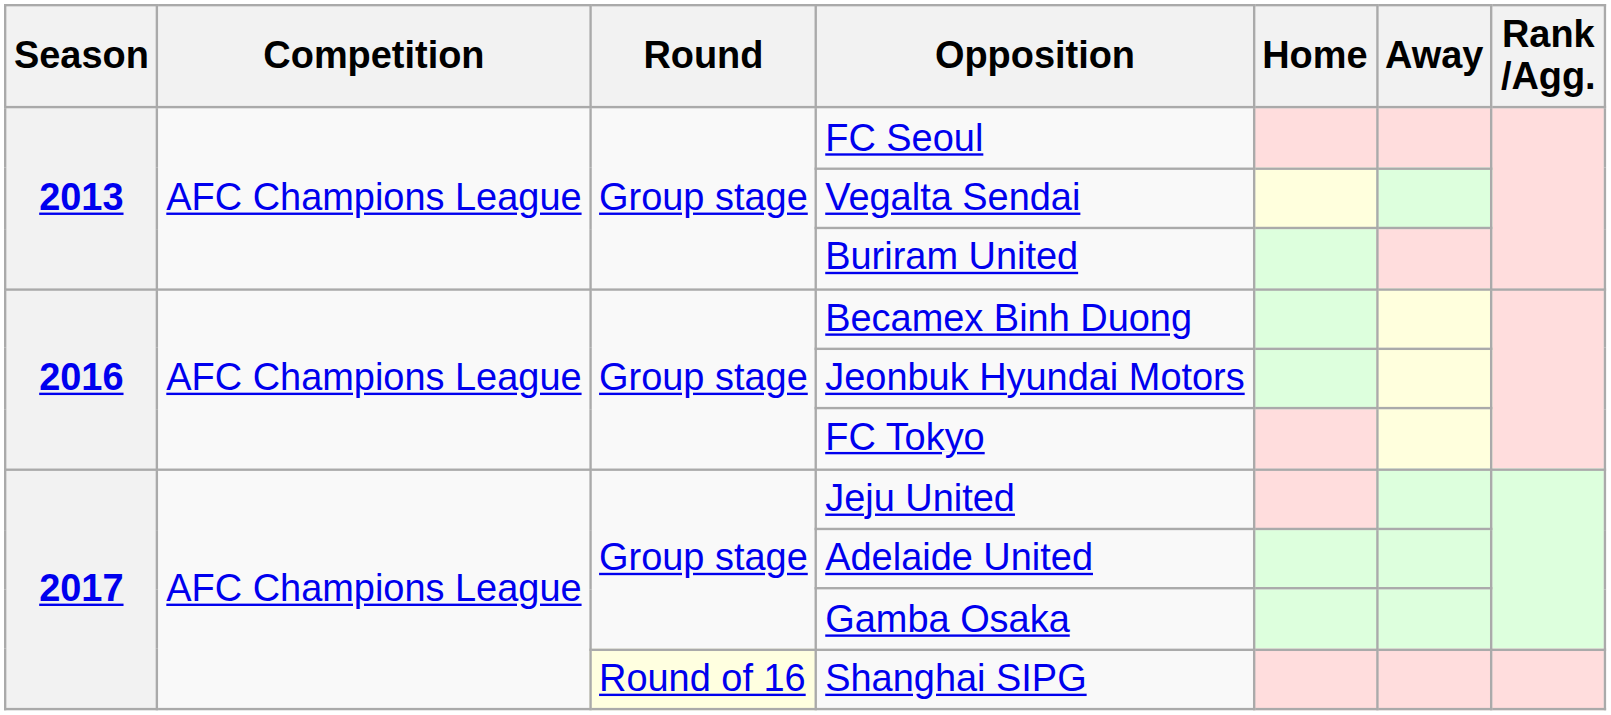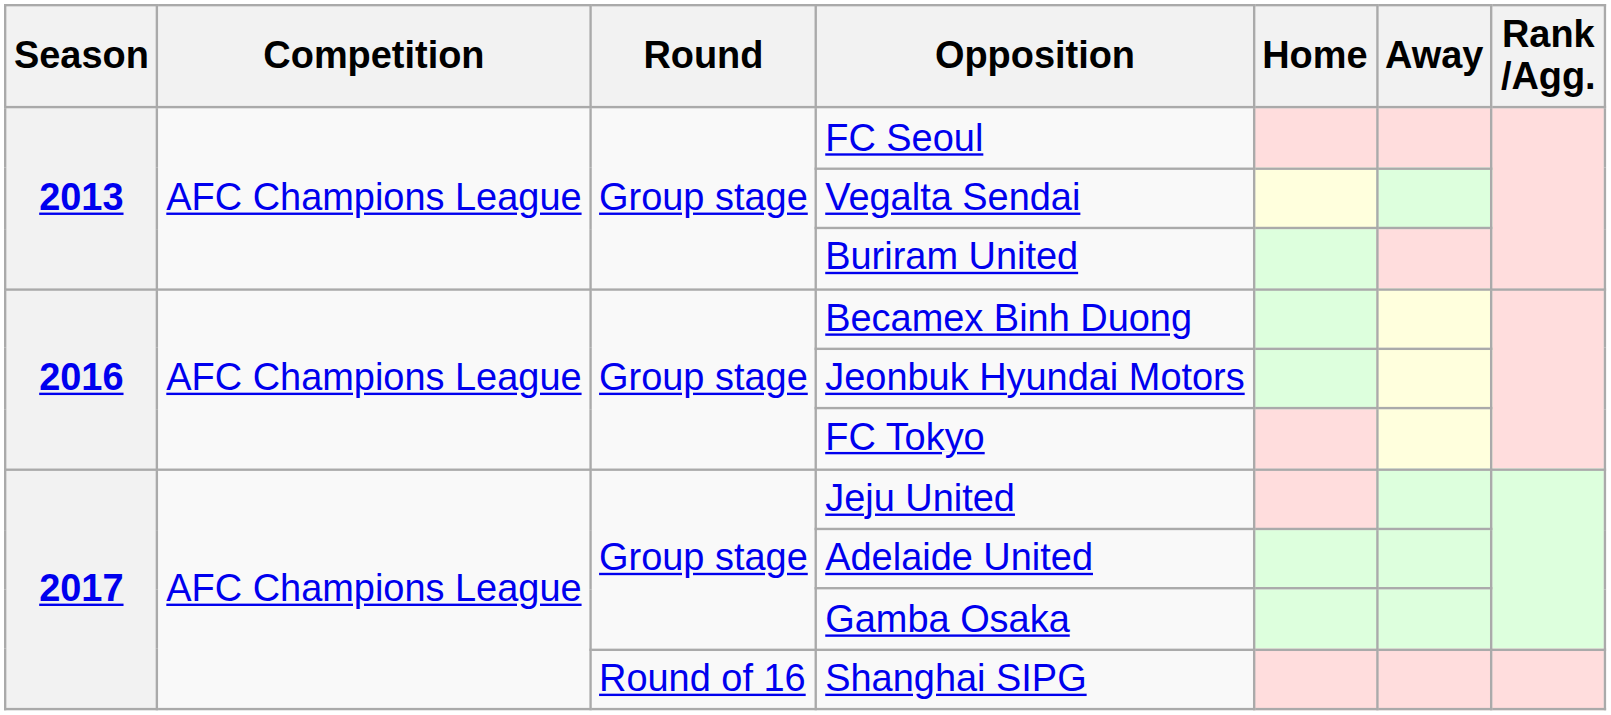(702, 678) lightyellow background -> (702, 678) no background
